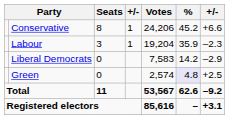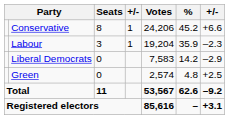(191, 75) lavender background -> (191, 75) no background
